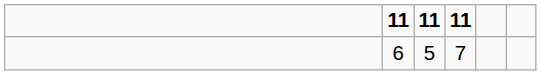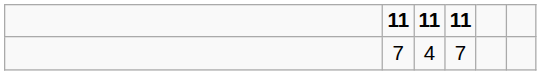(398, 53) 6 -> (398, 53) 7
(429, 53) 5 -> (429, 53) 4
